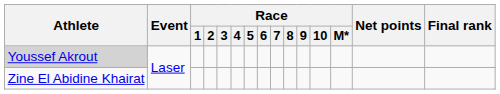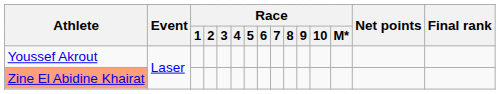(53, 57) lightgrey background -> (53, 57) no background
(76, 79) no background -> (76, 79) lightsalmon background
